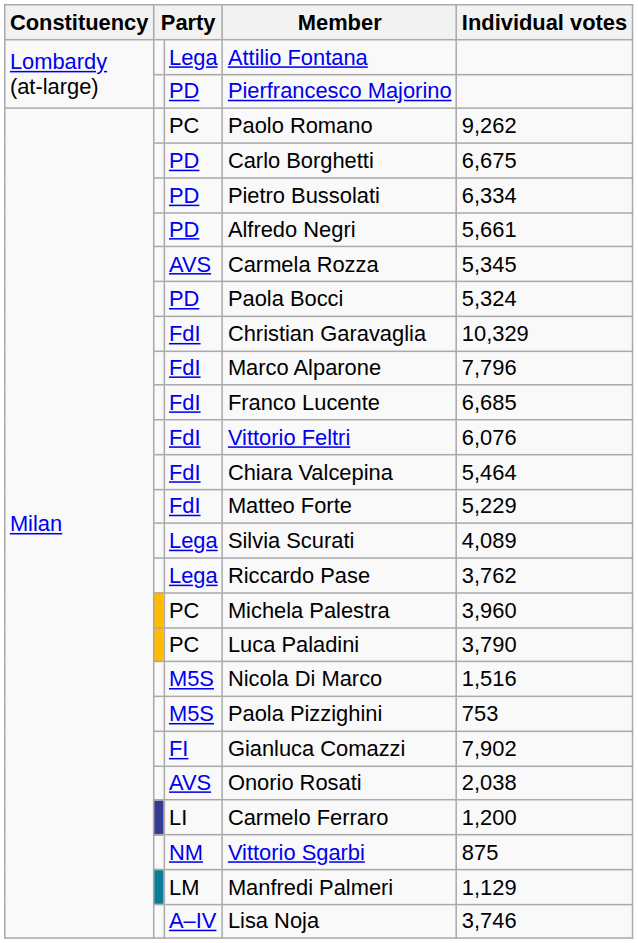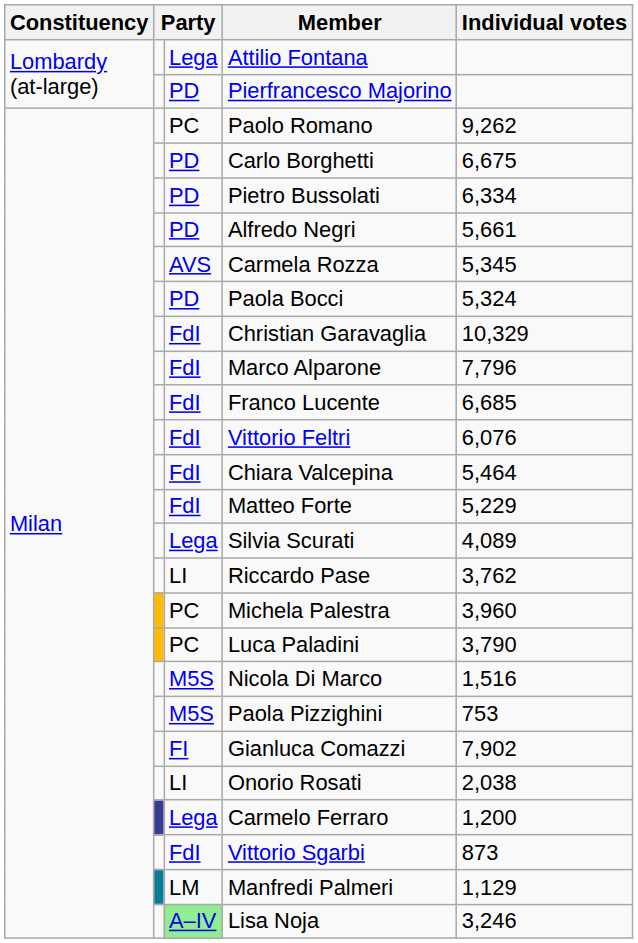(193, 576) Lega -> (178, 576) LI
(190, 783) AVS -> (178, 783) LI
(178, 818) LI -> (193, 818) Lega
(186, 852) NM -> (185, 852) FdI
(480, 852) 875 -> (480, 852) 873
(193, 922) no background -> (193, 922) lightgreen background
(489, 922) 3,746 -> (489, 922) 3,246
